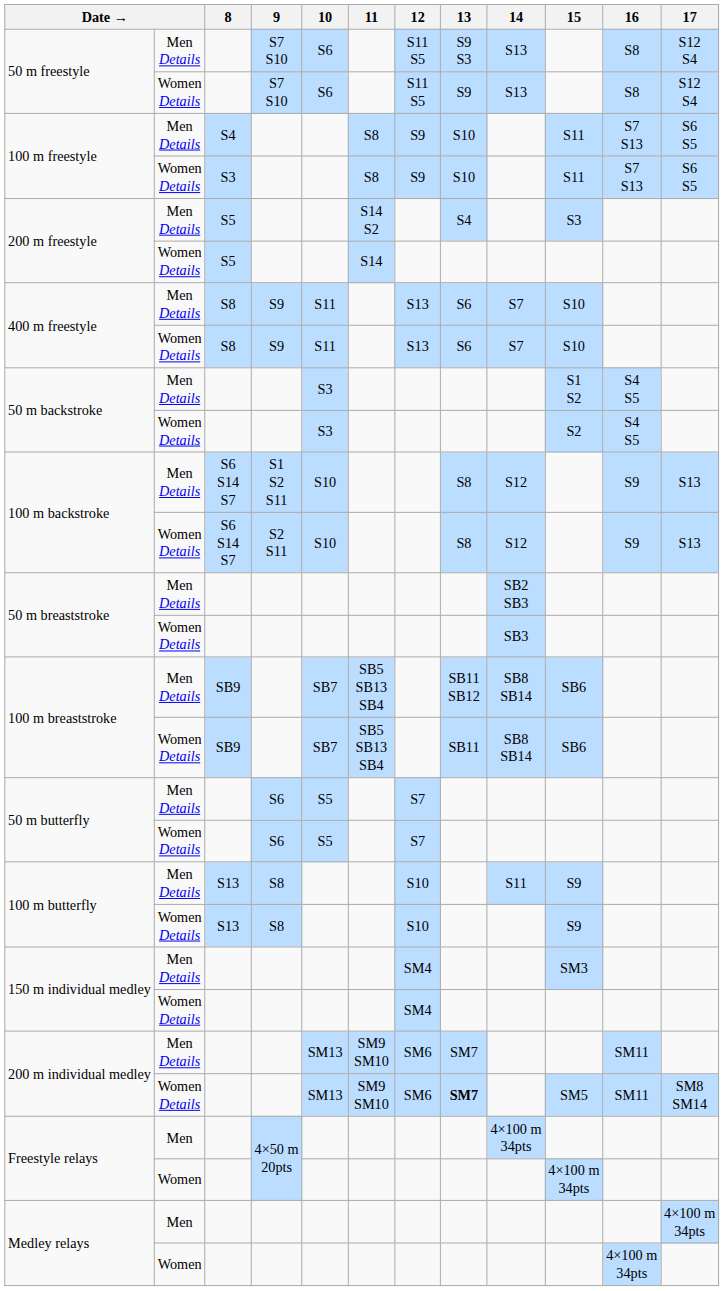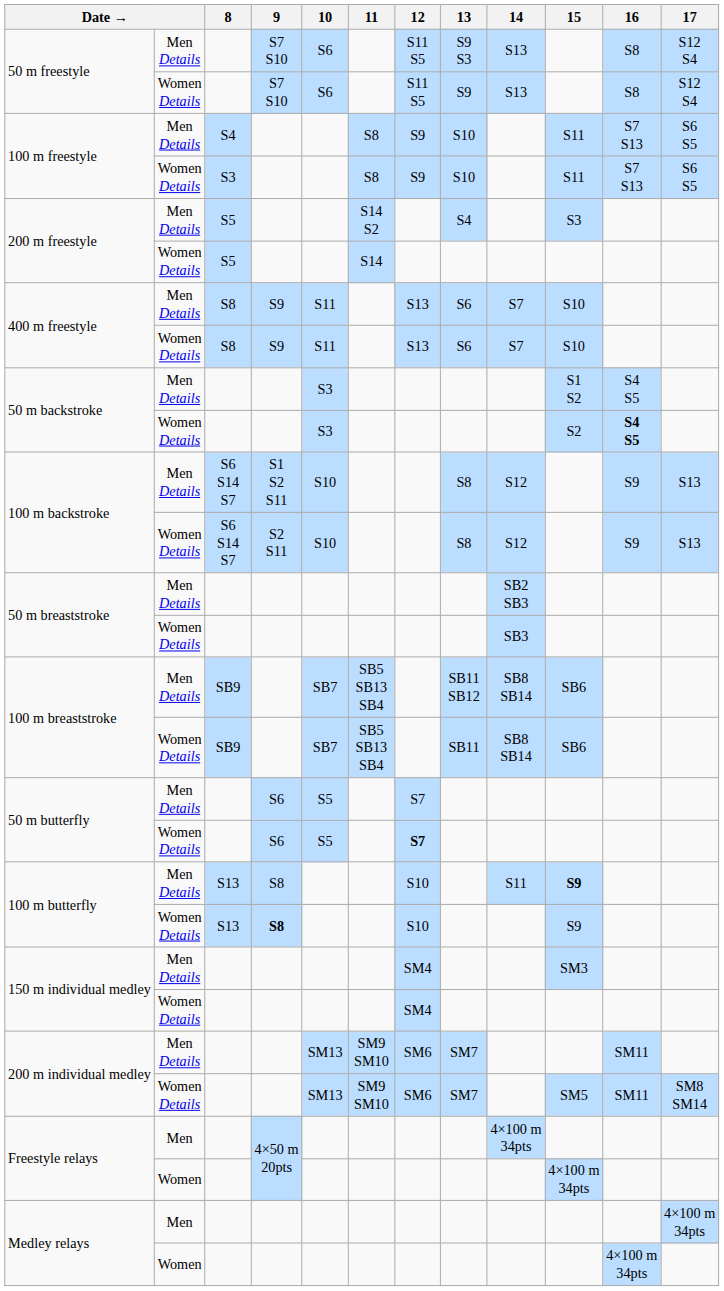(632, 431) normal -> (632, 431) bold
(418, 841) normal -> (418, 841) bold
(574, 883) normal -> (574, 883) bold
(277, 926) normal -> (277, 926) bold
(464, 1095) bold -> (464, 1095) normal
